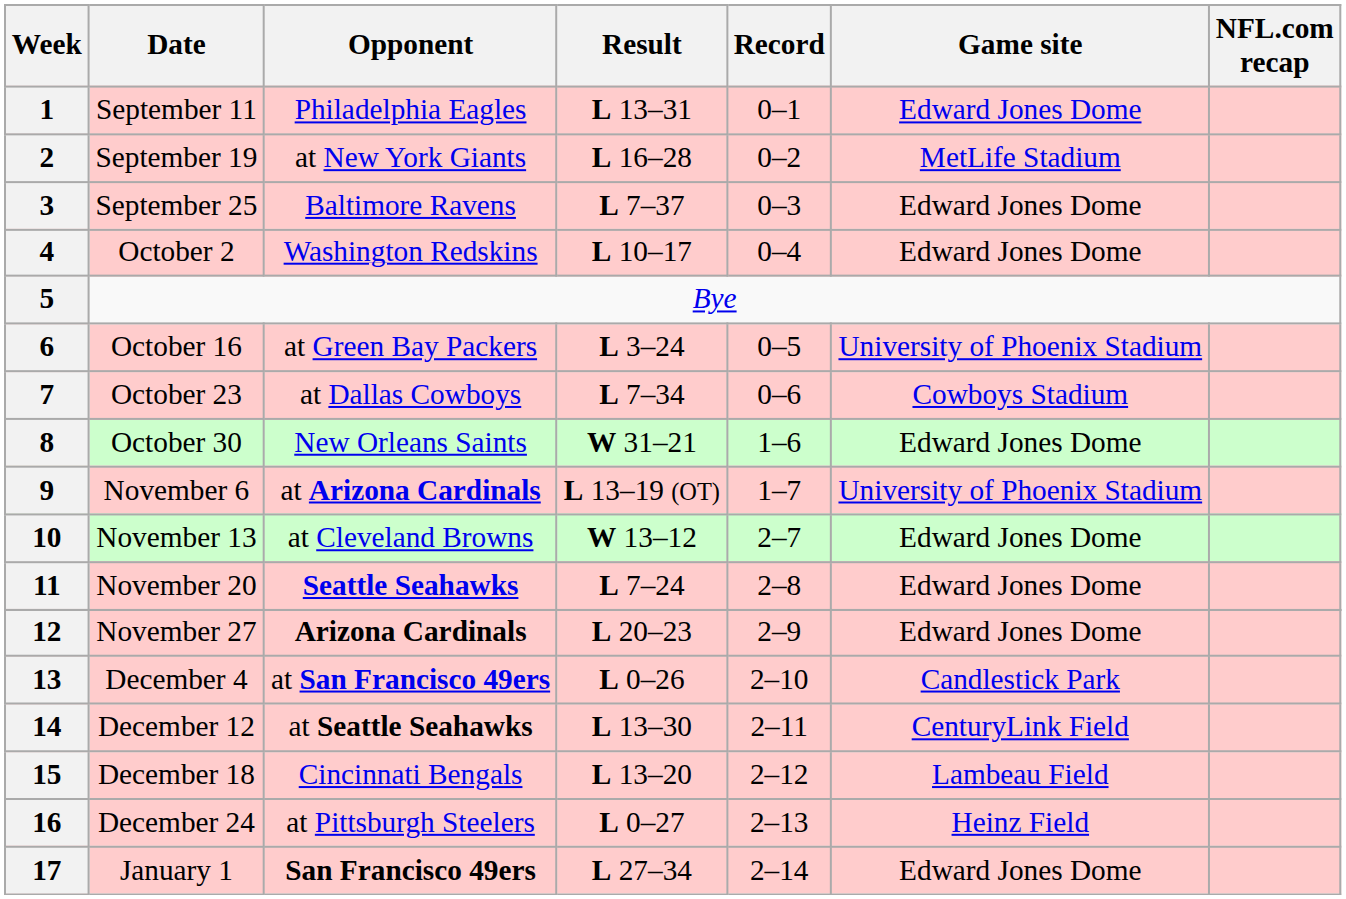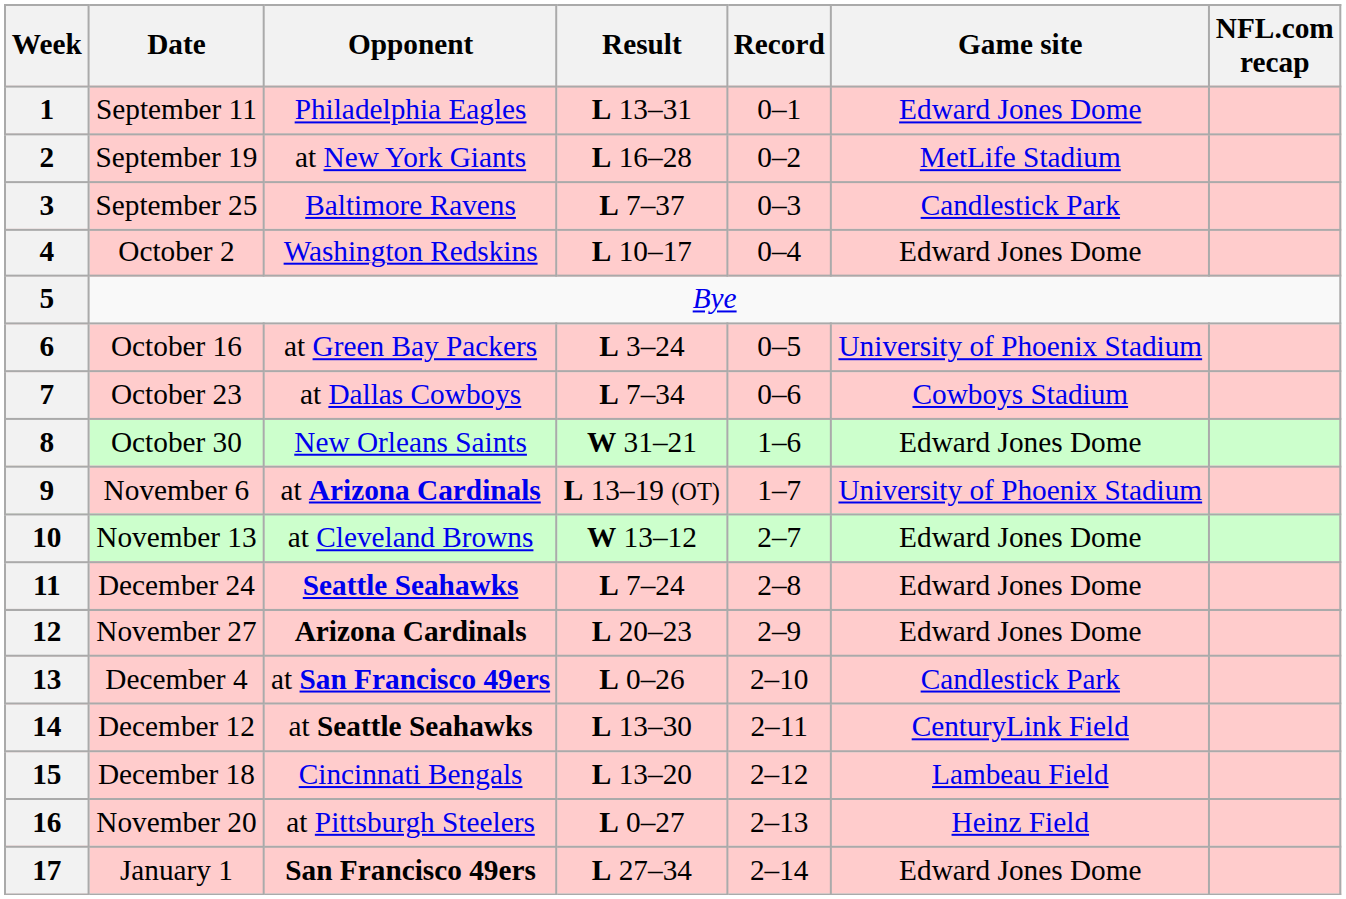(1020, 204) Edward Jones Dome -> (1020, 204) Candlestick Park
(176, 584) November 20 -> (176, 584) December 24
(176, 821) December 24 -> (176, 821) November 20
